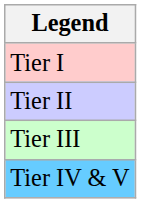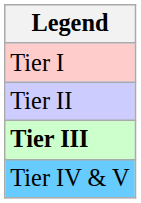(45, 139) normal -> (49, 139) bold
